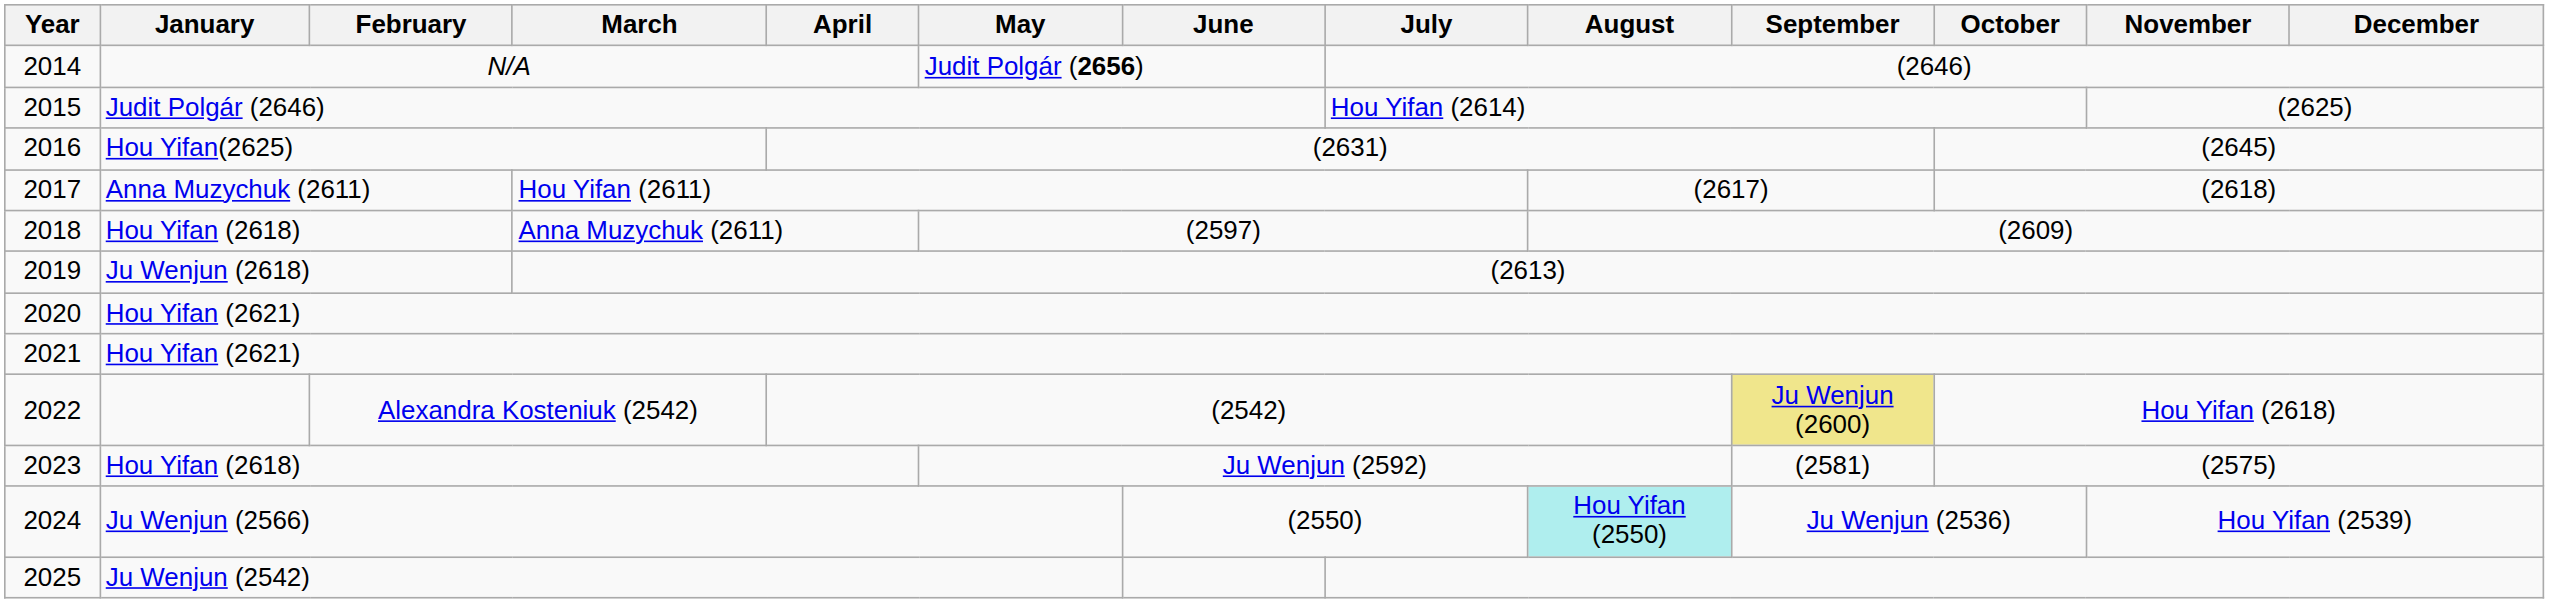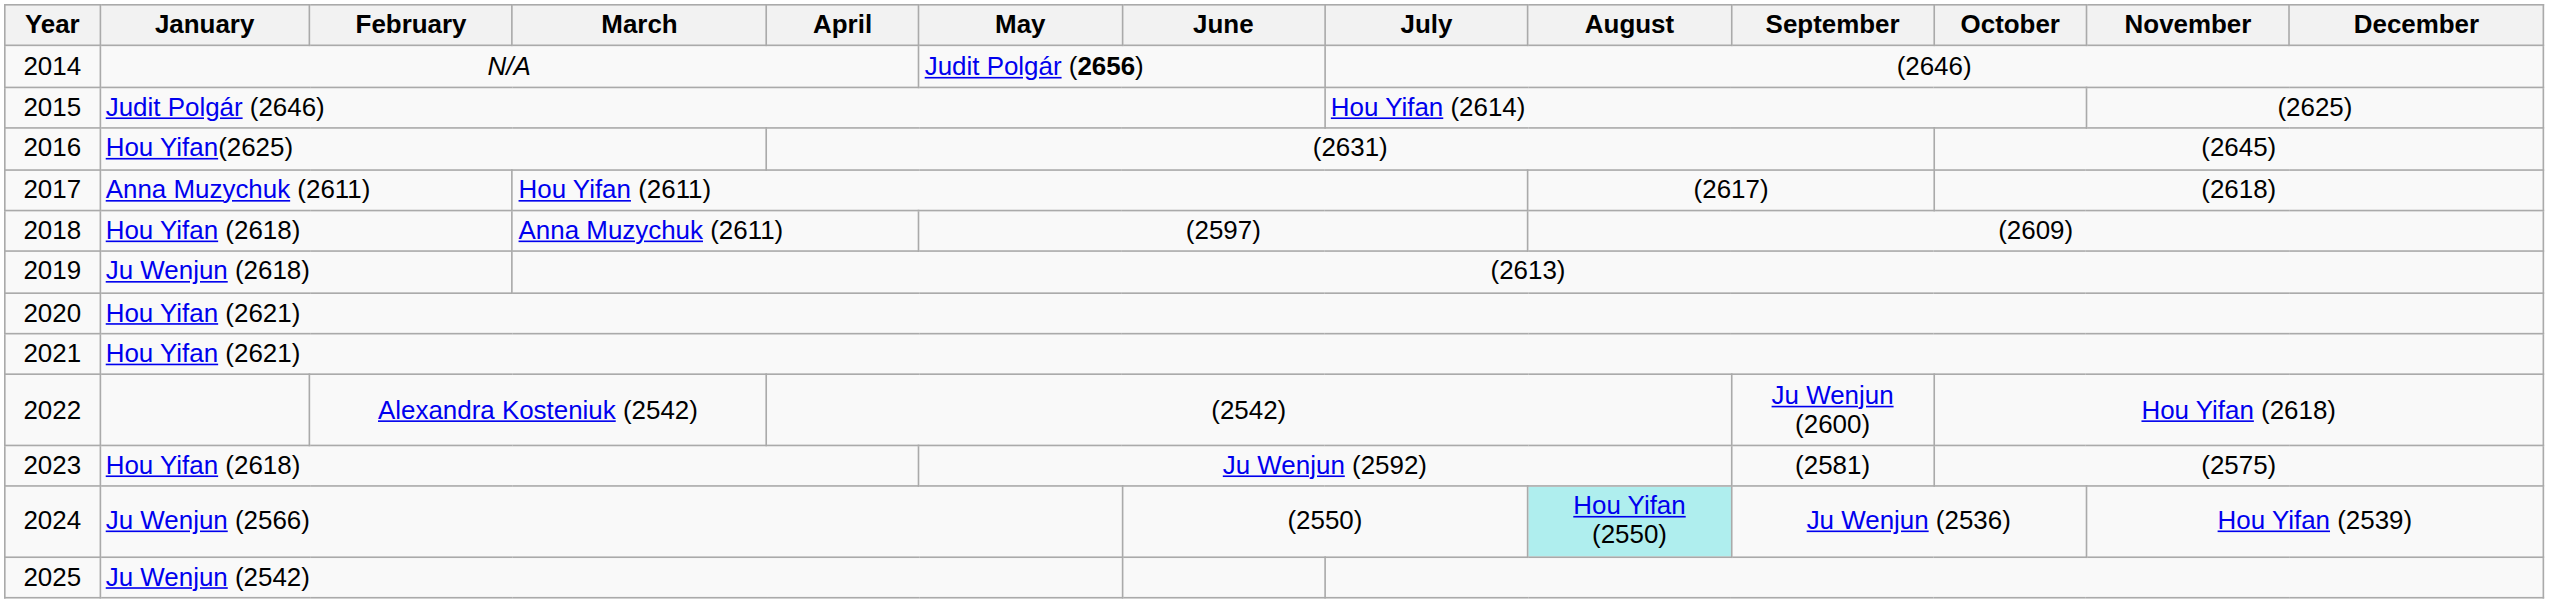(1833, 409) khaki background -> (1833, 409) no background
